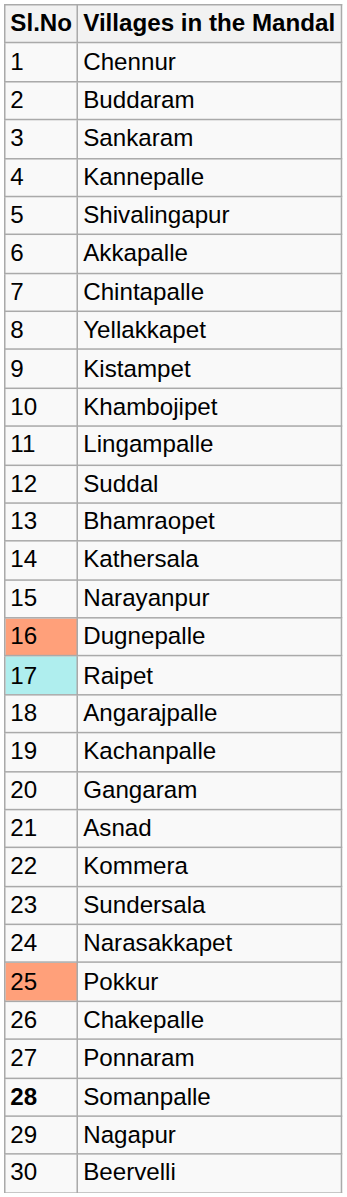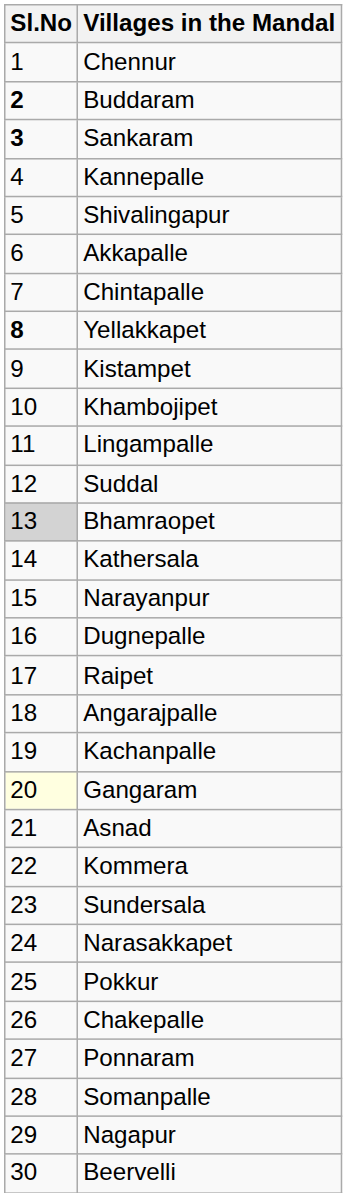(17, 100) normal -> (17, 100) bold
(17, 138) normal -> (17, 138) bold
(17, 330) normal -> (17, 330) bold
(24, 521) no background -> (24, 521) lightgrey background
(24, 636) lightsalmon background -> (24, 636) no background
(24, 675) paleturquoise background -> (24, 675) no background
(24, 789) no background -> (24, 789) lightyellow background
(24, 981) lightsalmon background -> (24, 981) no background
(24, 1096) bold -> (24, 1096) normal
